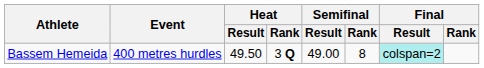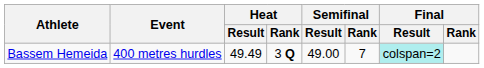(246, 54) 49.50 -> (246, 54) 49.49
(362, 54) 8 -> (362, 54) 7
